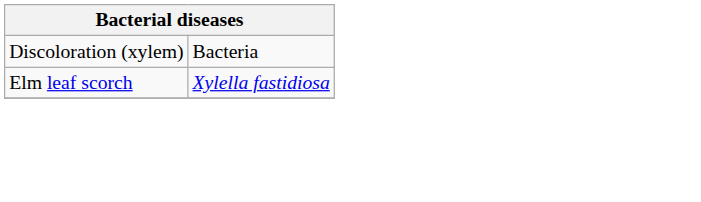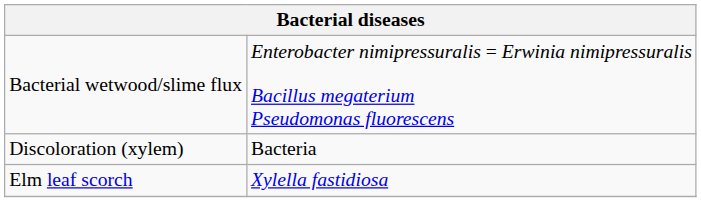+ row: (126, 84)
